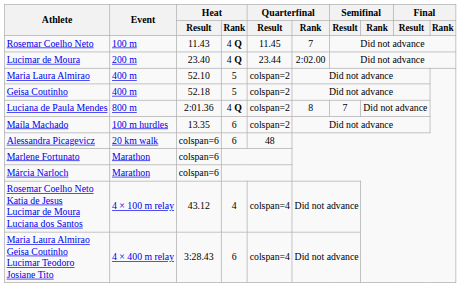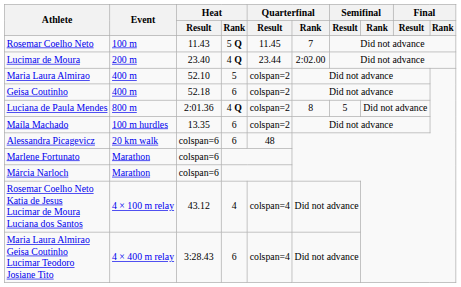(234, 44) 4 Q -> (234, 44) 5 Q
(234, 92) 5 -> (234, 92) 6
(345, 108) 7 -> (345, 108) 5
